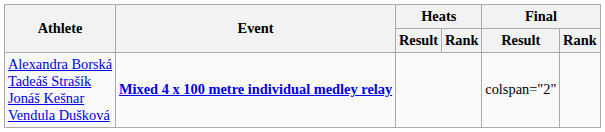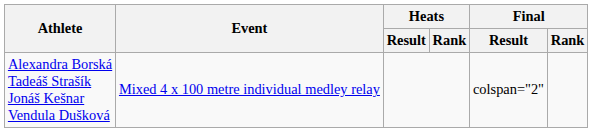(256, 89) bold -> (249, 89) normal
